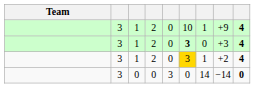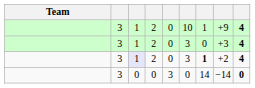(188, 43) bold -> (188, 43) normal
(137, 59) no background -> (137, 59) lavender background
(188, 59) gold background -> (188, 59) no background
(205, 59) normal -> (205, 59) bold
